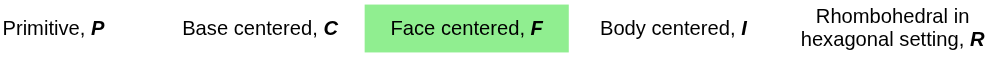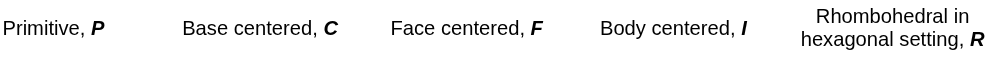(467, 28) lightgreen background -> (467, 28) no background
